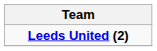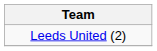(78, 35) bold -> (78, 35) normal
